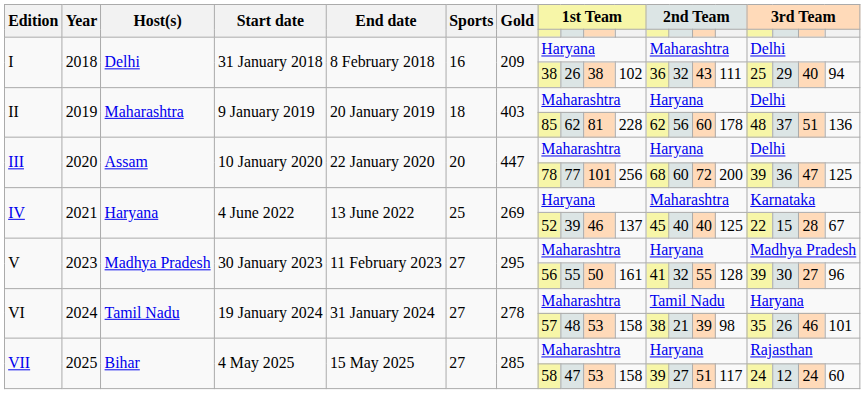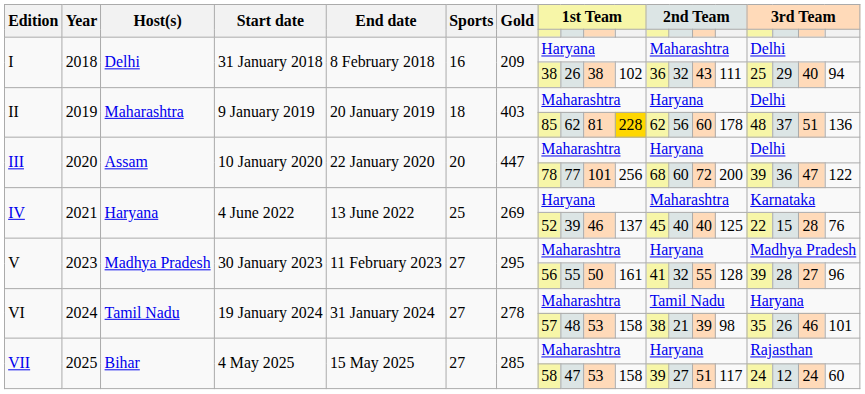(631, 124) no background -> (631, 124) gold background
(840, 175) 125 -> (840, 175) 122
(836, 225) 67 -> (836, 225) 76
(784, 275) 30 -> (784, 275) 28
